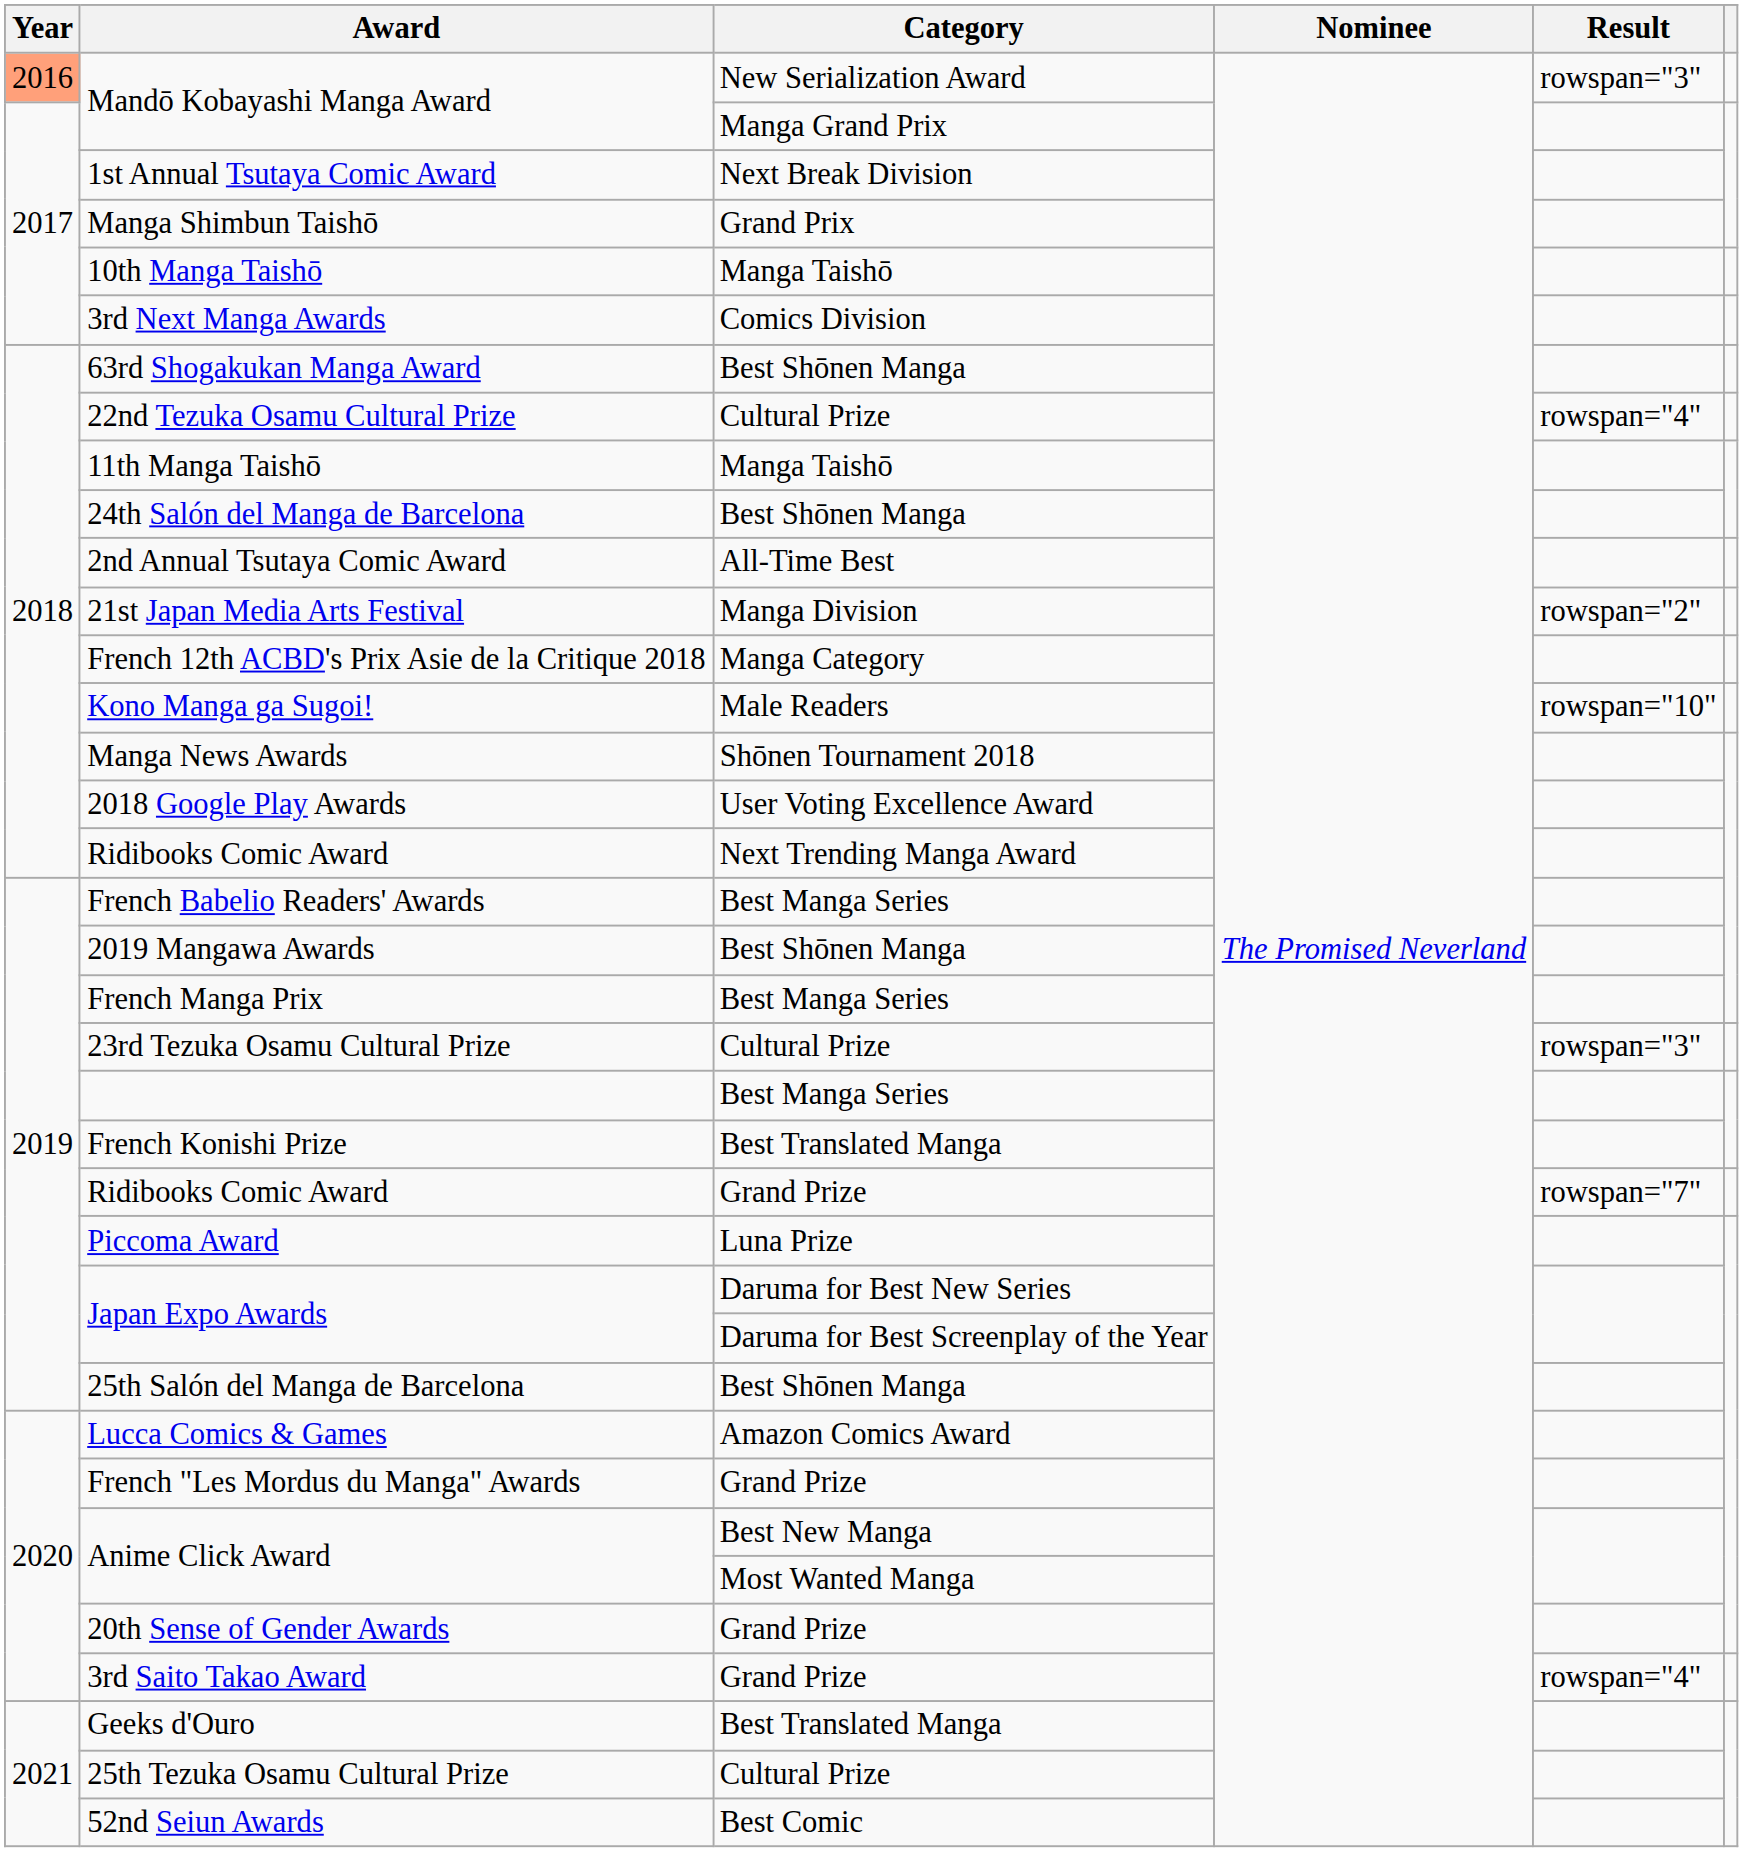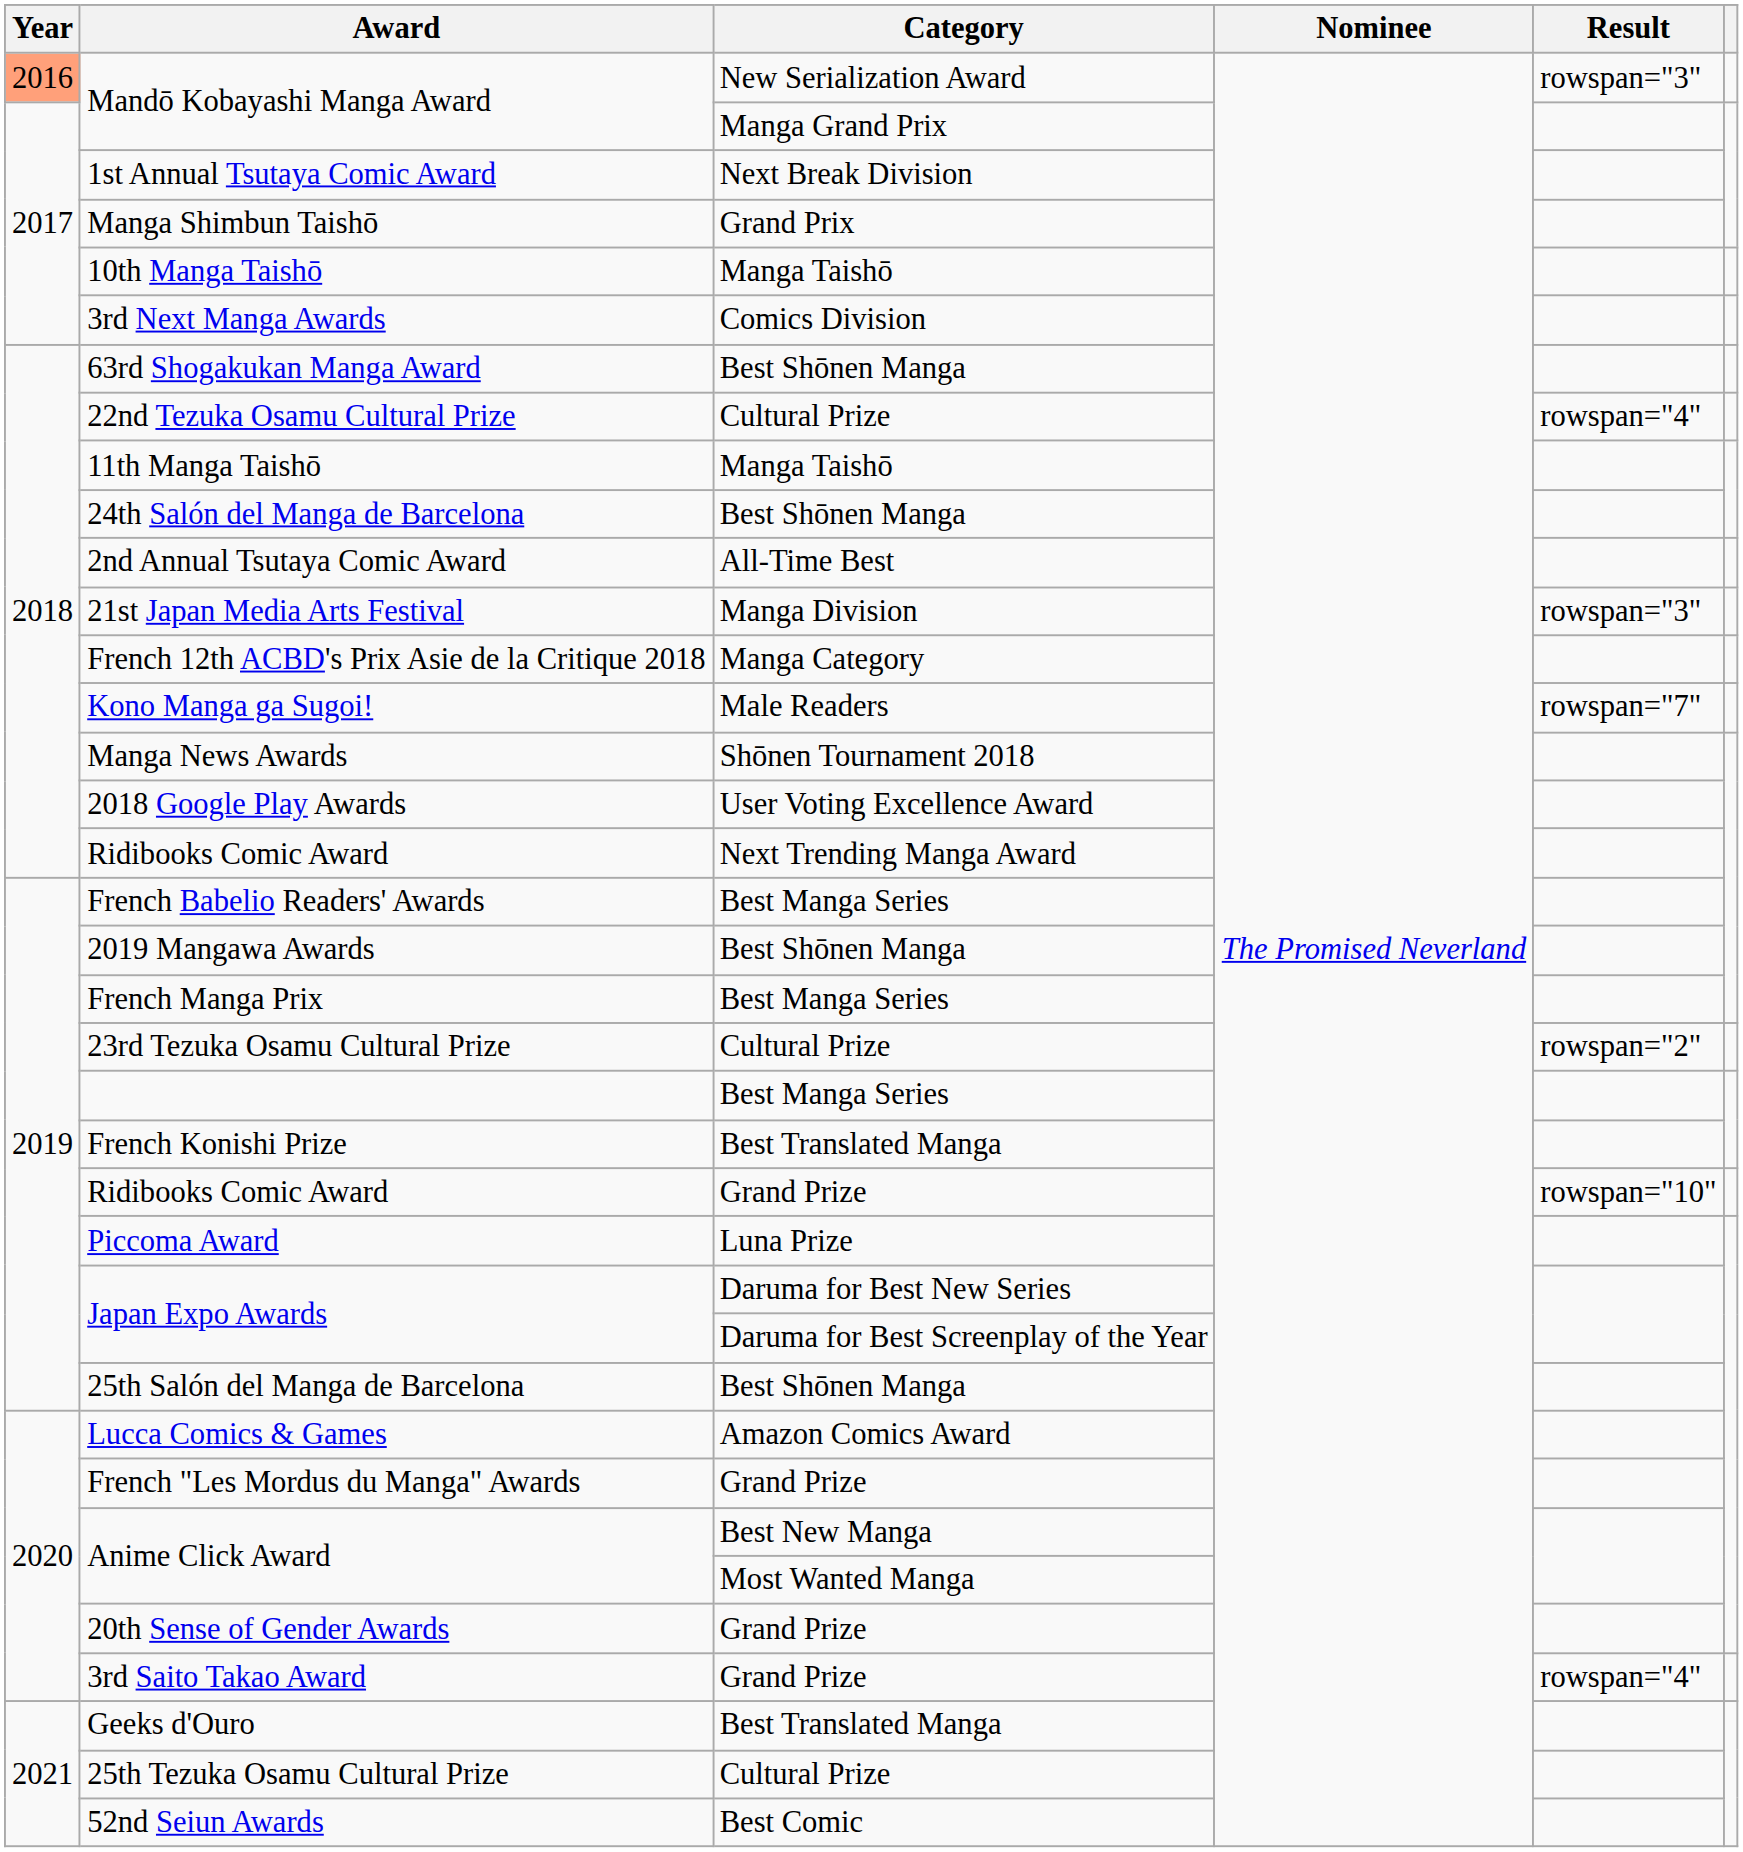(1621, 610) rowspan="2" -> (1621, 610) rowspan="3"
(1628, 707) rowspan="10" -> (1621, 707) rowspan="7"
(1621, 1046) rowspan="3" -> (1621, 1046) rowspan="2"
(1621, 1191) rowspan="7" -> (1628, 1191) rowspan="10"
